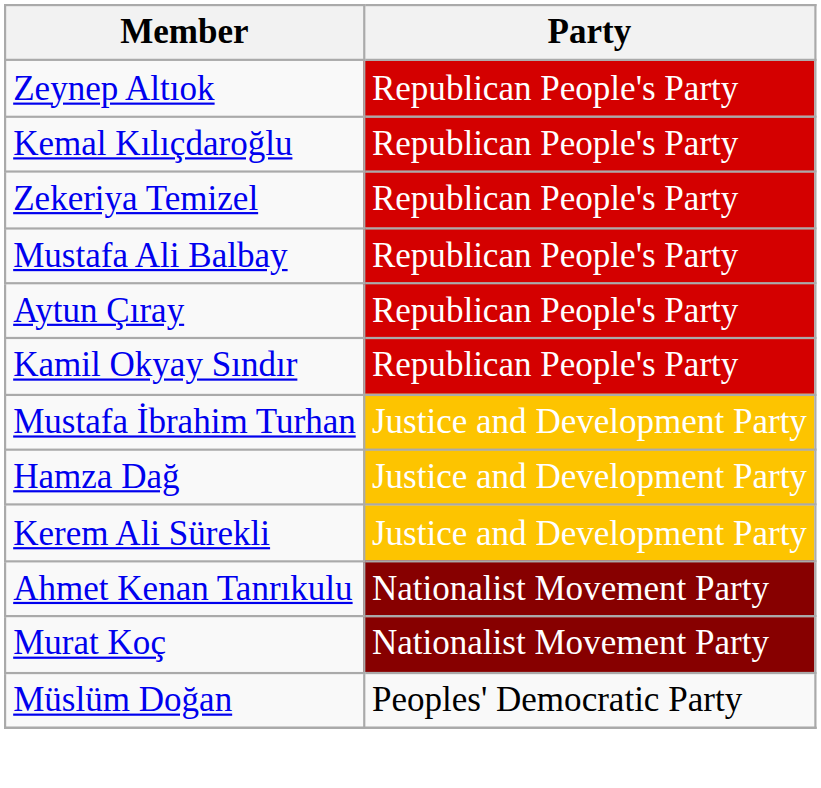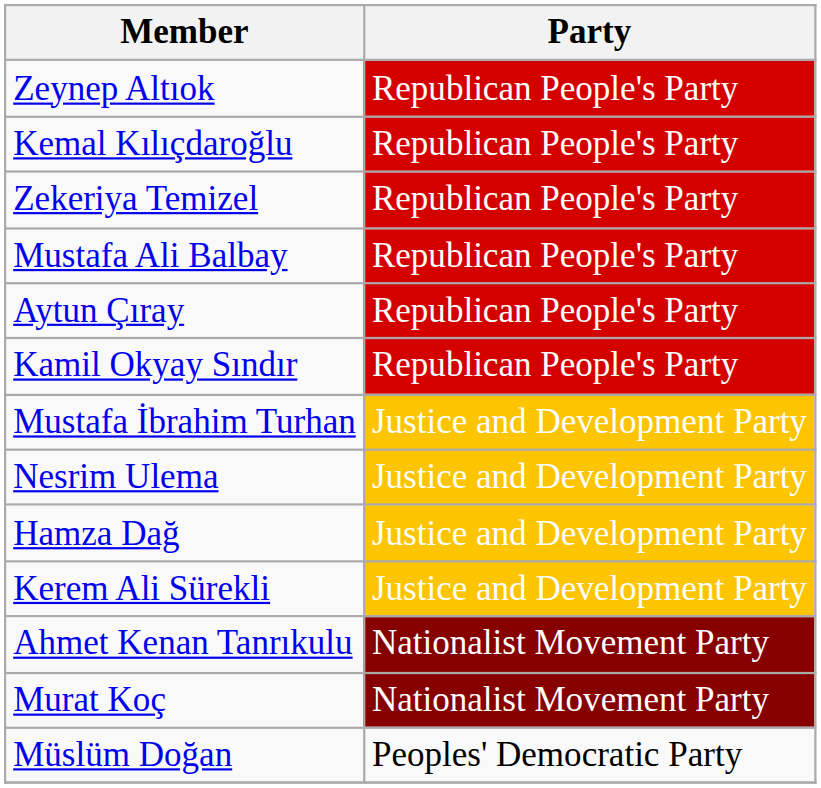+ row: (116, 476)
